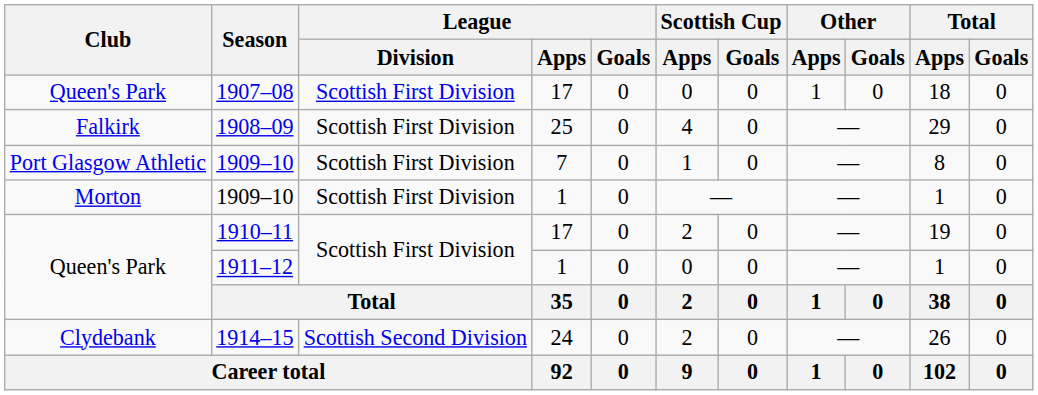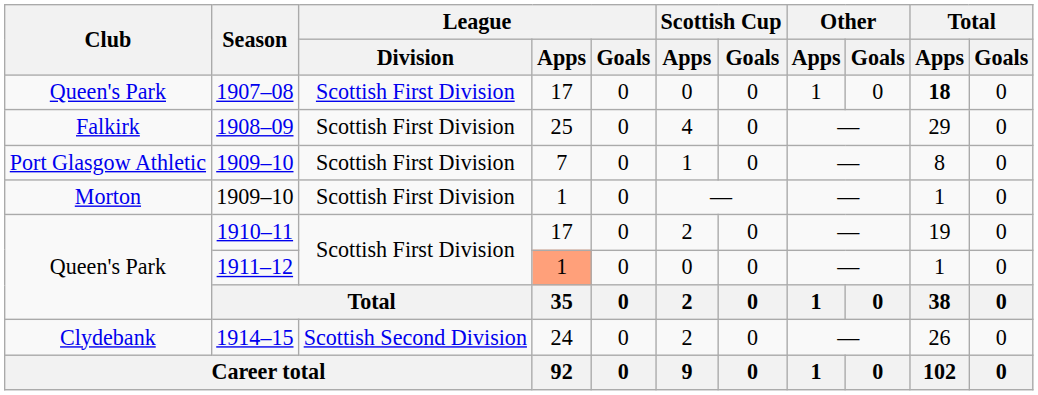(940, 92) normal -> (940, 92) bold
(562, 267) no background -> (562, 267) lightsalmon background
